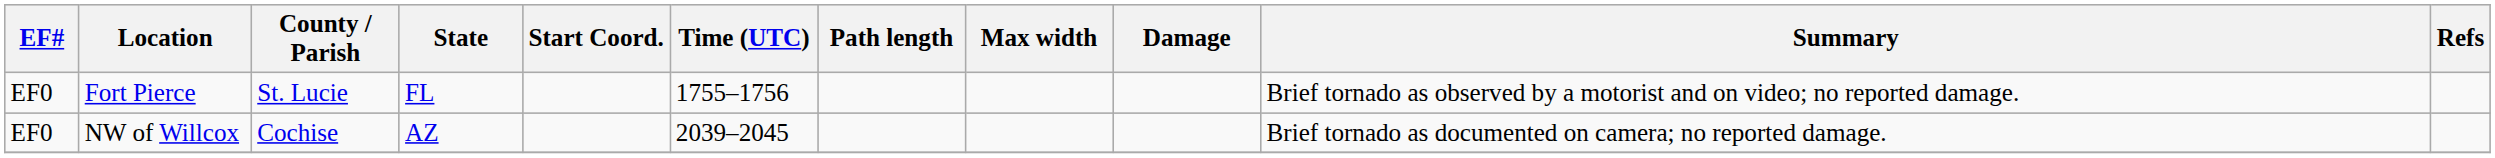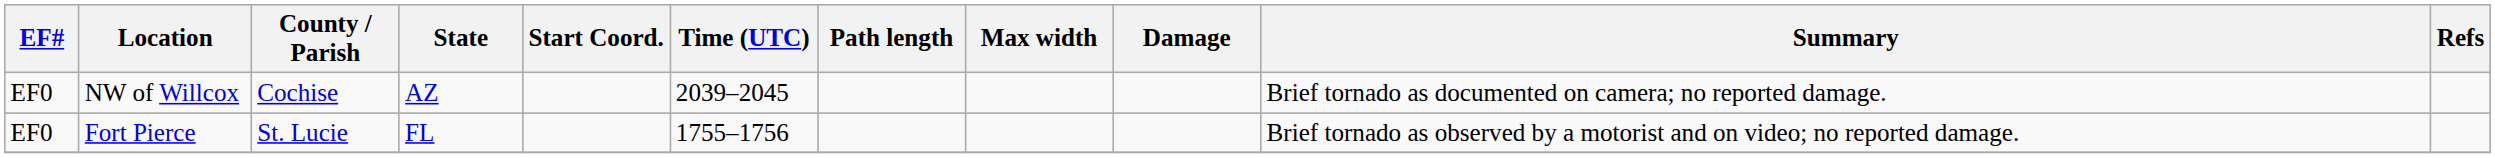rows swapped: (140, 92) <-> (162, 132)
